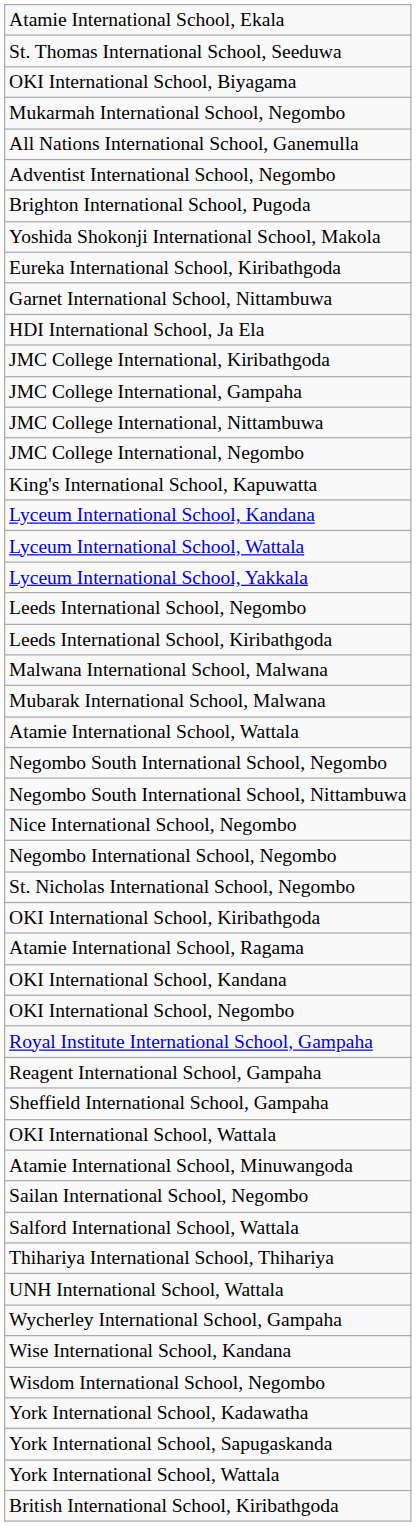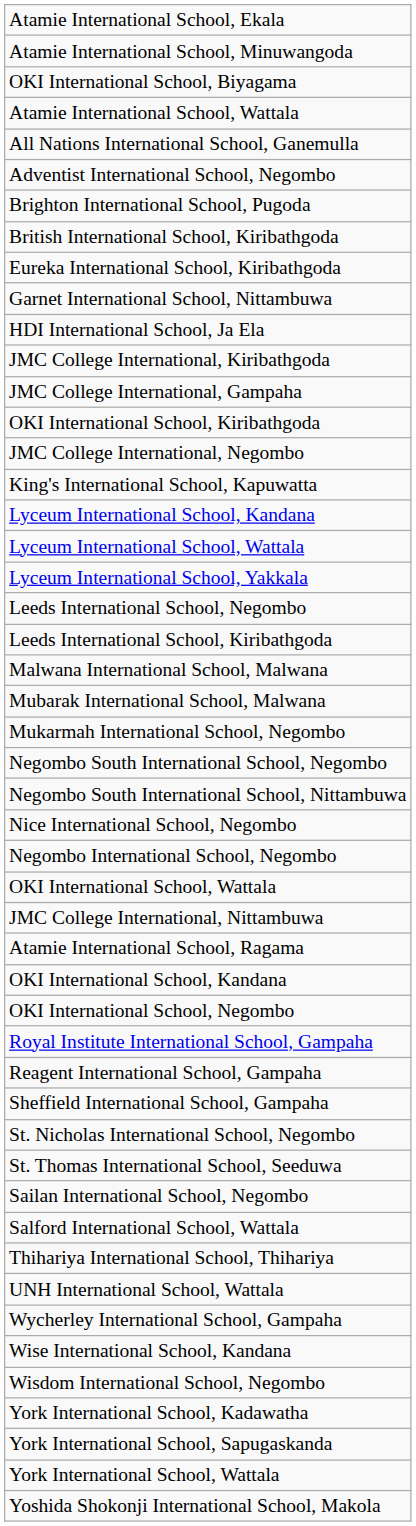(175, 50) St. Thomas International School, Seeduwa -> (181, 50) Atamie International School, Minuwangoda
(177, 112) Mukarmah International School, Negombo -> (154, 112) Atamie International School, Wattala
(195, 236) Yoshida Shokonji International School, Makola -> (174, 236) British International School, Kiribathgoda
(166, 422) JMC College International, Nittambuwa -> (165, 422) OKI International School, Kiribathgoda
(154, 732) Atamie International School, Wattala -> (177, 732) Mukarmah International School, Negombo
(182, 886) St. Nicholas International School, Negombo -> (143, 886) OKI International School, Wattala
(165, 917) OKI International School, Kiribathgoda -> (166, 917) JMC College International, Nittambuwa
(143, 1134) OKI International School, Wattala -> (182, 1134) St. Nicholas International School, Negombo
(181, 1165) Atamie International School, Minuwangoda -> (175, 1165) St. Thomas International School, Seeduwa
(174, 1505) British International School, Kiribathgoda -> (195, 1505) Yoshida Shokonji International School, Makola
